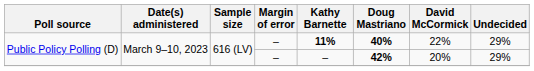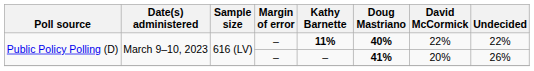(500, 41) 29% -> (500, 41) 22%
(381, 58) 42% -> (381, 58) 41%
(500, 58) 29% -> (500, 58) 26%
